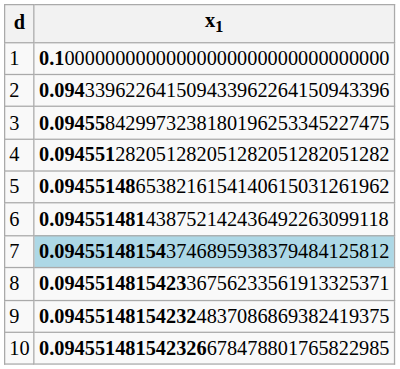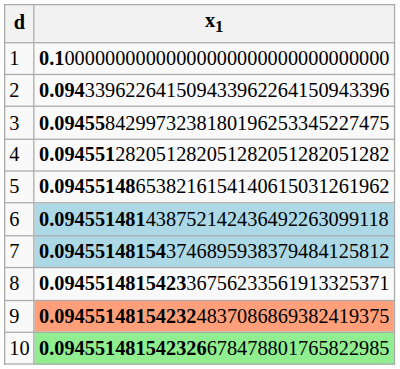(214, 219) no background -> (214, 219) lightblue background
(214, 315) no background -> (214, 315) lightsalmon background
(214, 348) no background -> (214, 348) lightgreen background
